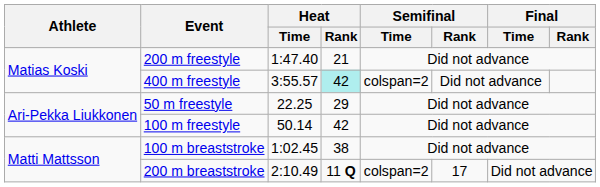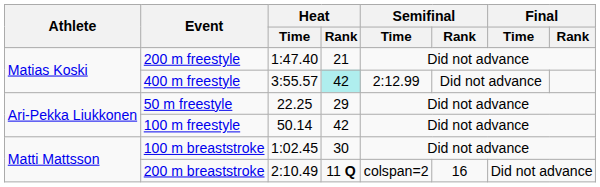(396, 82) colspan=2 -> (396, 82) 2:12.99
(341, 149) 38 -> (341, 149) 30
(460, 171) 17 -> (460, 171) 16
